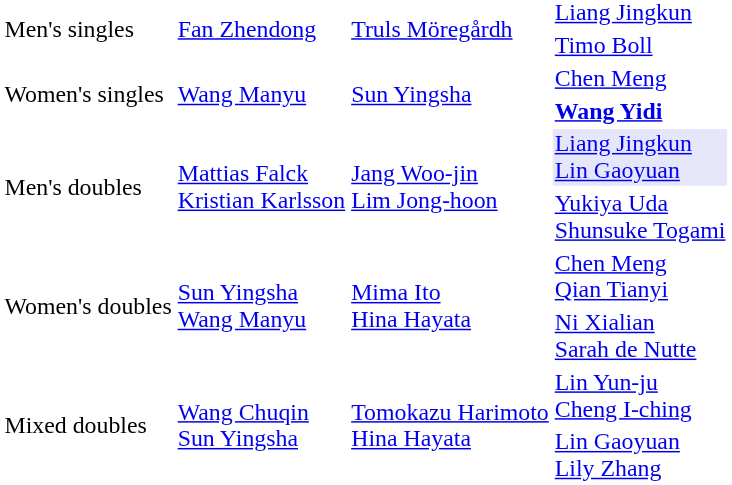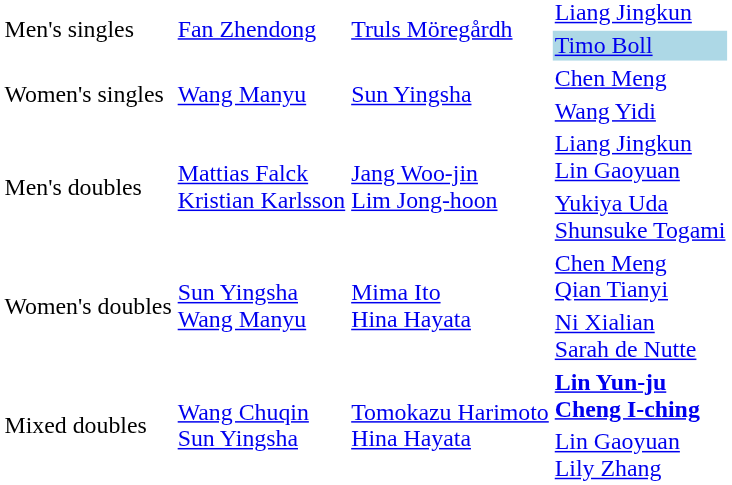(604, 45) no background -> (604, 45) lightblue background
(609, 110) bold -> (605, 110) normal
(623, 157) lavender background -> (623, 157) no background
(623, 395) normal -> (627, 395) bold
